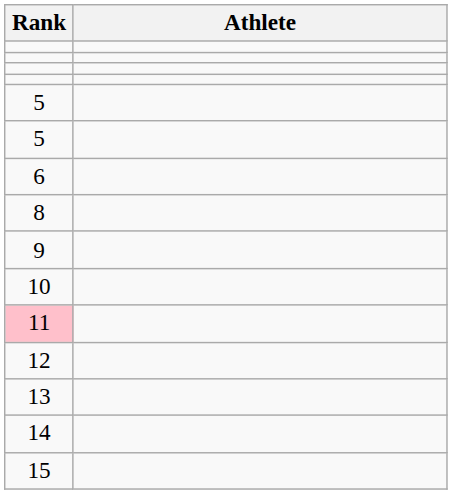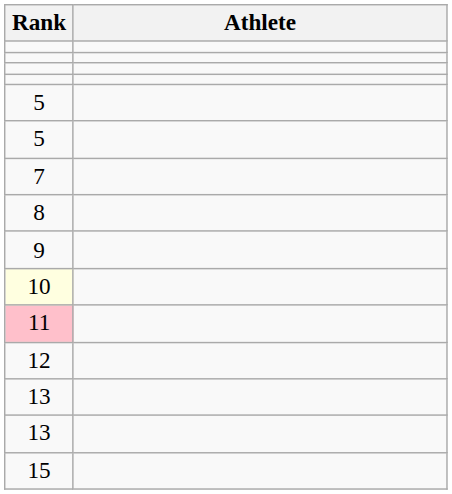(39, 176) 6 -> (39, 176) 7
(39, 286) no background -> (39, 286) lightyellow background
(39, 433) 14 -> (39, 433) 13
